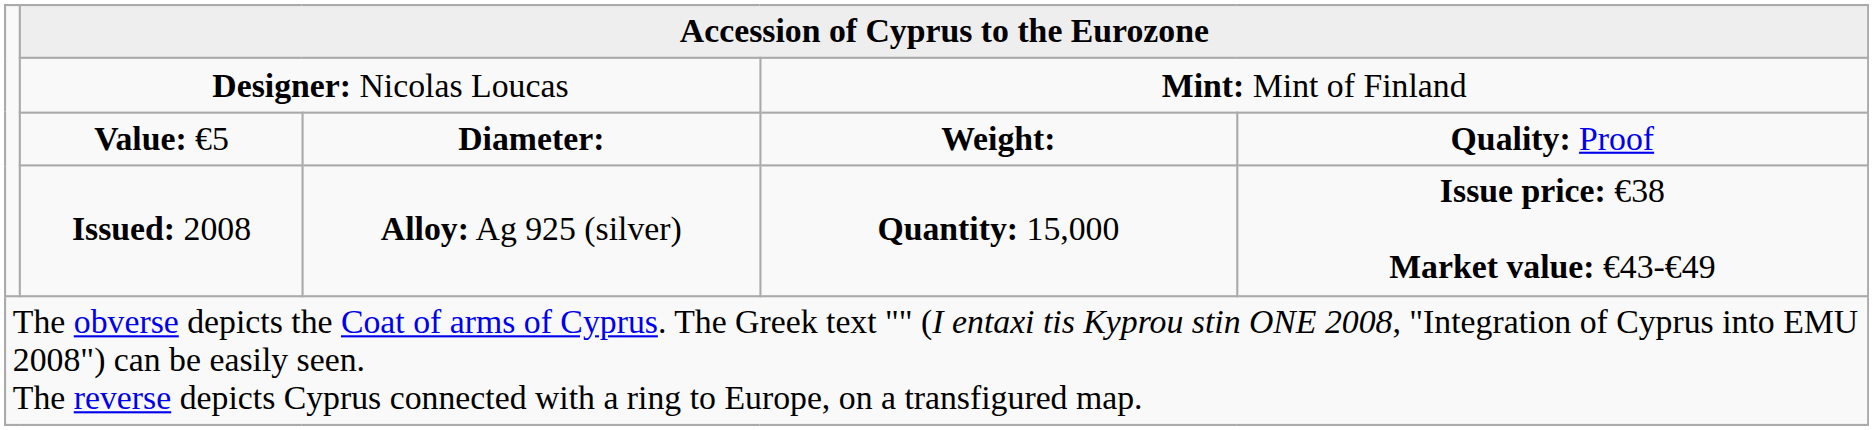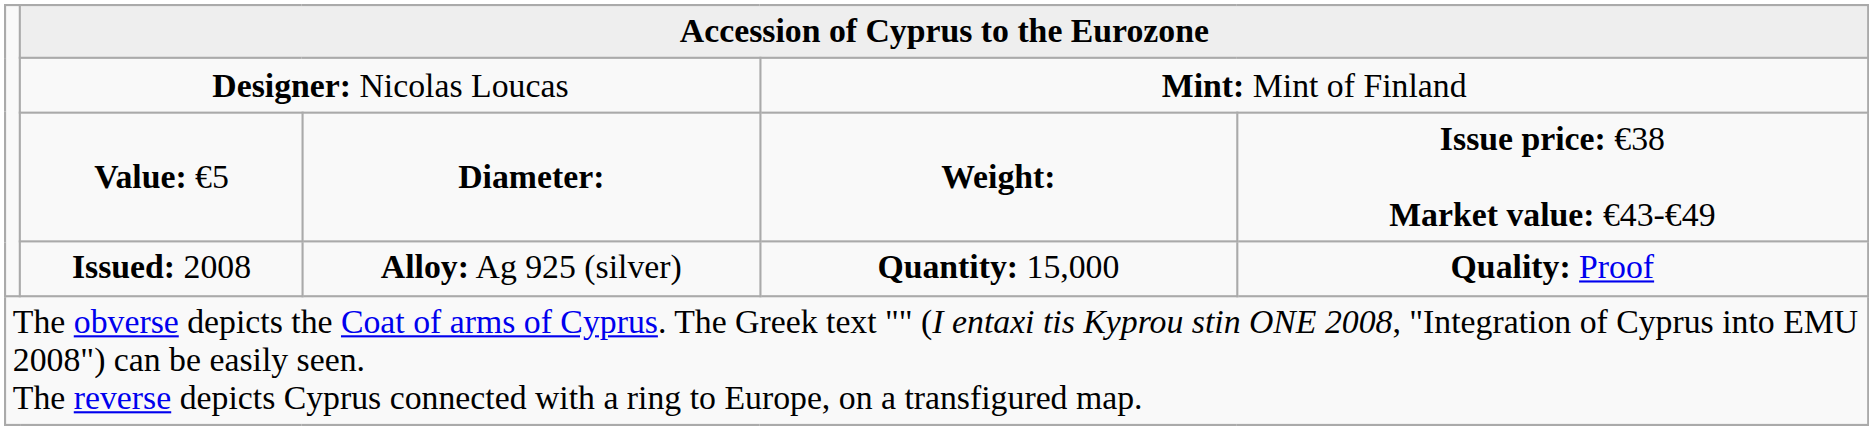(1552, 138) Quality: Proof -> (1552, 176) Issue price: €38 Market value: €43-€49
(1552, 229) Issue price: €38 Market value: €43-€49 -> (1552, 267) Quality: Proof
